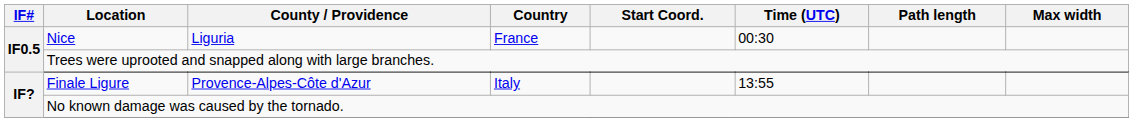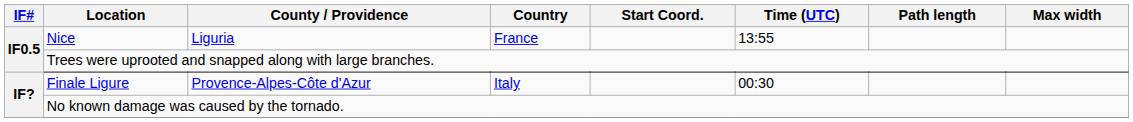(756, 38) 00:30 -> (756, 38) 13:55
(756, 83) 13:55 -> (756, 83) 00:30
